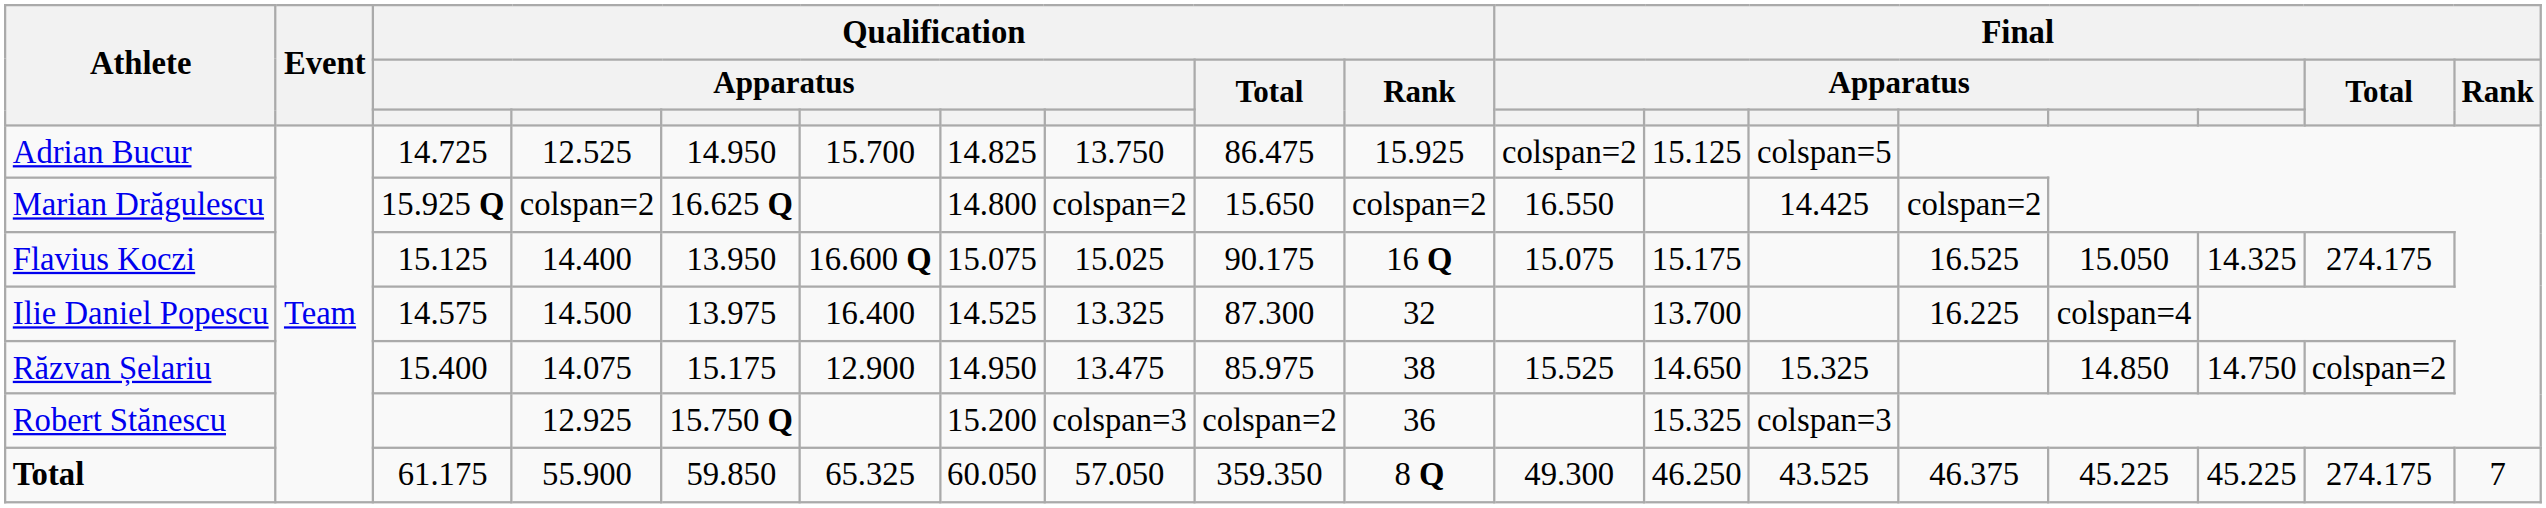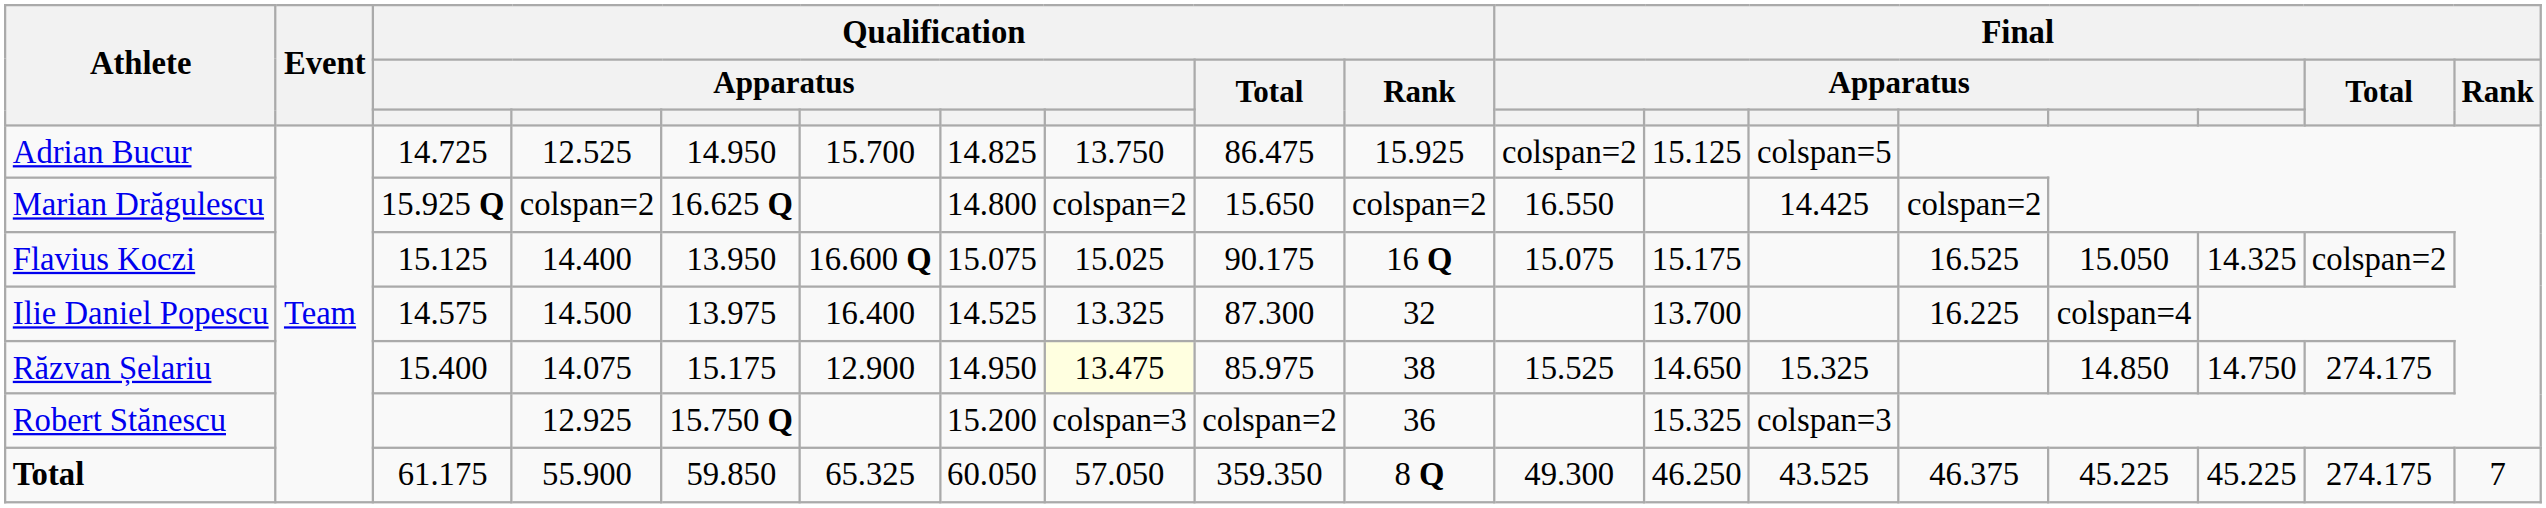(2379, 259) 274.175 -> (2379, 259) colspan=2
(1120, 367) no background -> (1120, 367) lightyellow background
(2379, 367) colspan=2 -> (2379, 367) 274.175
